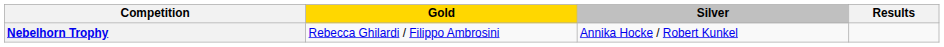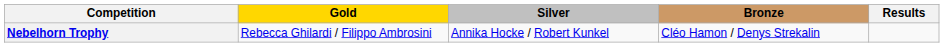+ column: (764, 13)
